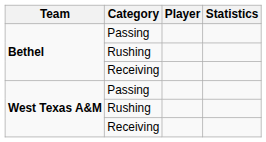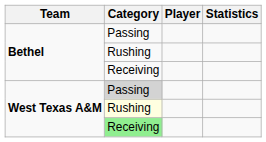(128, 89) no background -> (128, 89) lightgrey background
(129, 108) no background -> (129, 108) lightyellow background
(133, 127) no background -> (133, 127) lightgreen background
